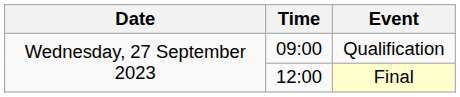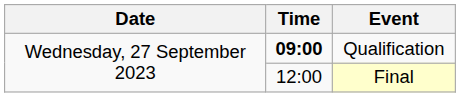(299, 48) normal -> (299, 48) bold
